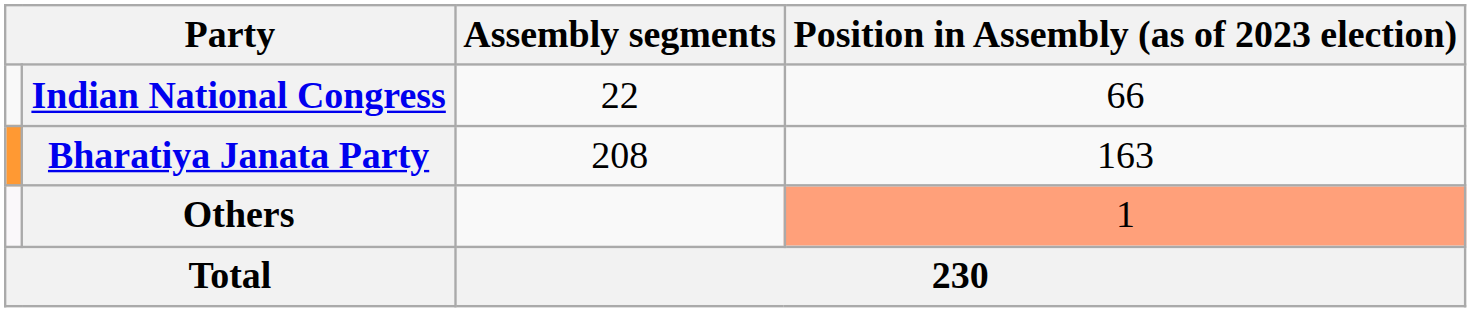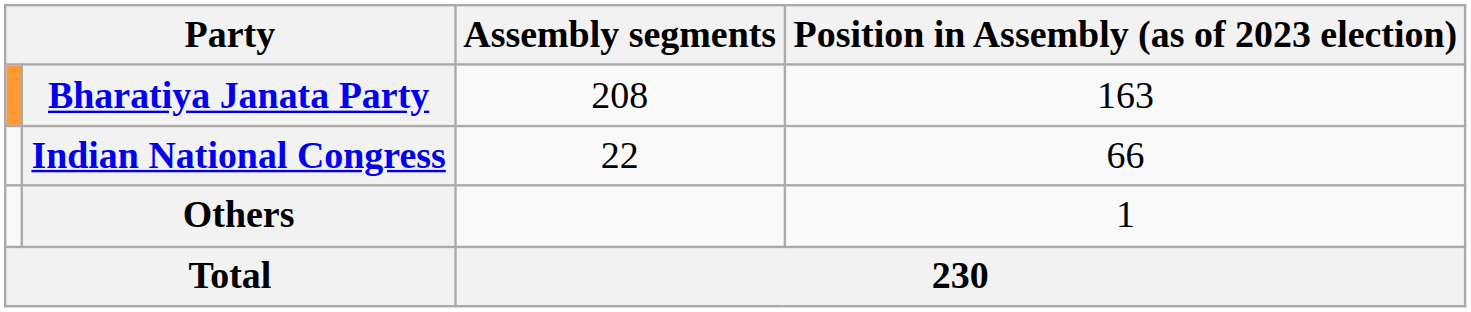rows swapped: (239, 154) <-> (239, 94)
(1125, 214) lightsalmon background -> (1125, 214) no background
